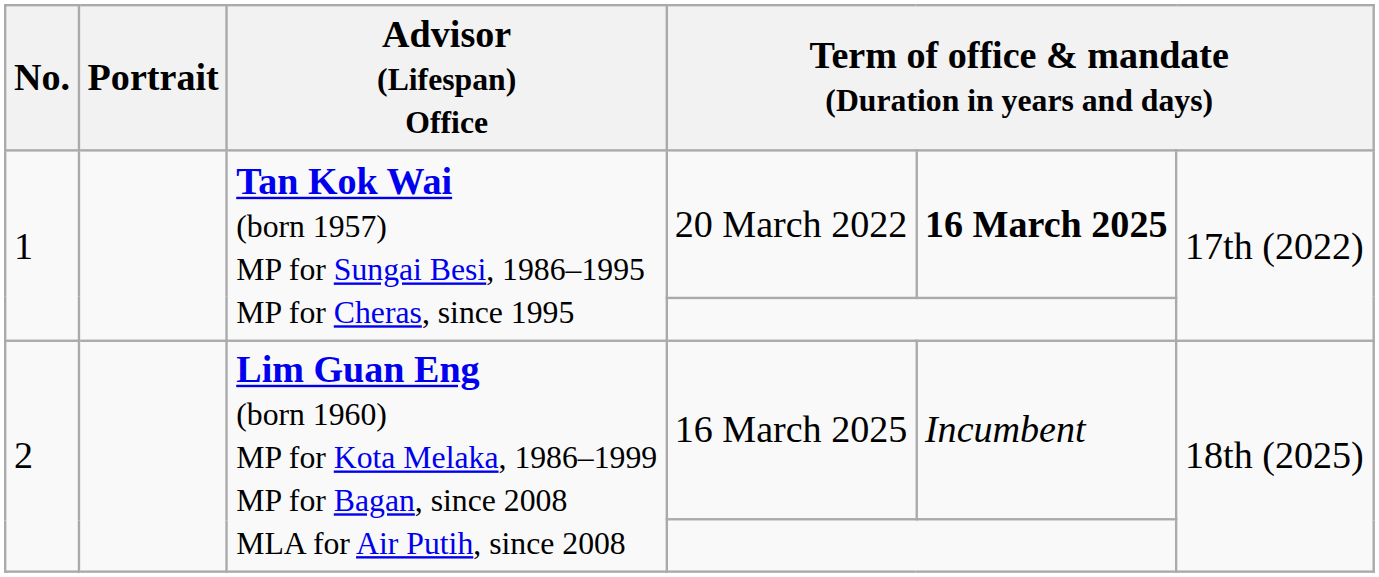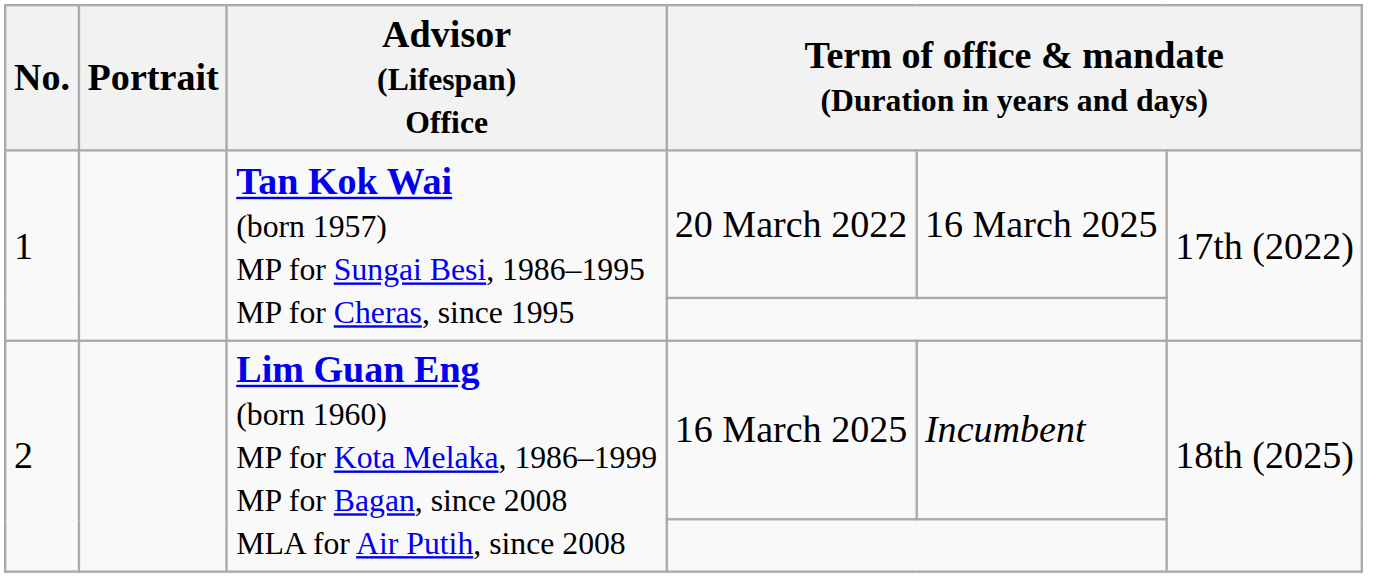(1046, 223) bold -> (1041, 223) normal
